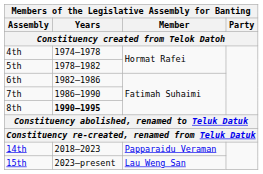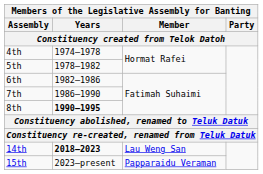(77, 149) normal -> (77, 149) bold
(171, 149) Papparaidu Veraman -> (155, 149) Lau Weng San
(155, 163) Lau Weng San -> (171, 163) Papparaidu Veraman
